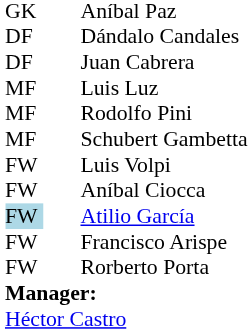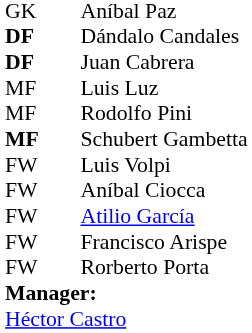(19, 36) normal -> (19, 36) bold
(19, 61) normal -> (19, 61) bold
(21, 138) normal -> (22, 138) bold
(21, 215) lightblue background -> (21, 215) no background
